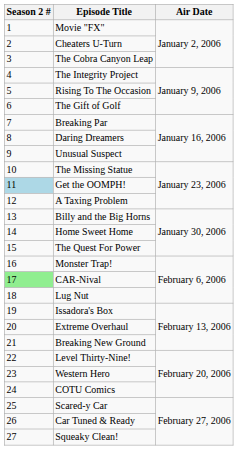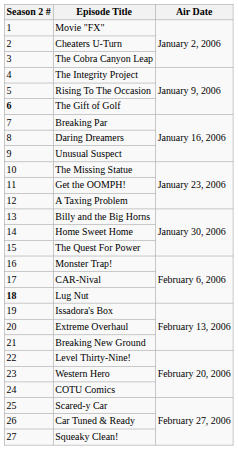(9, 106) normal -> (9, 106) bold
(11, 185) lightblue background -> (11, 185) no background
(12, 279) lightgreen background -> (12, 279) no background
(12, 295) normal -> (12, 295) bold
